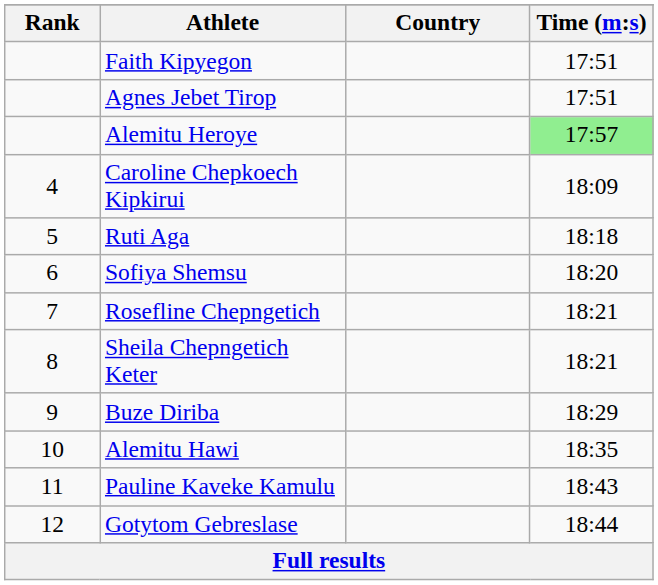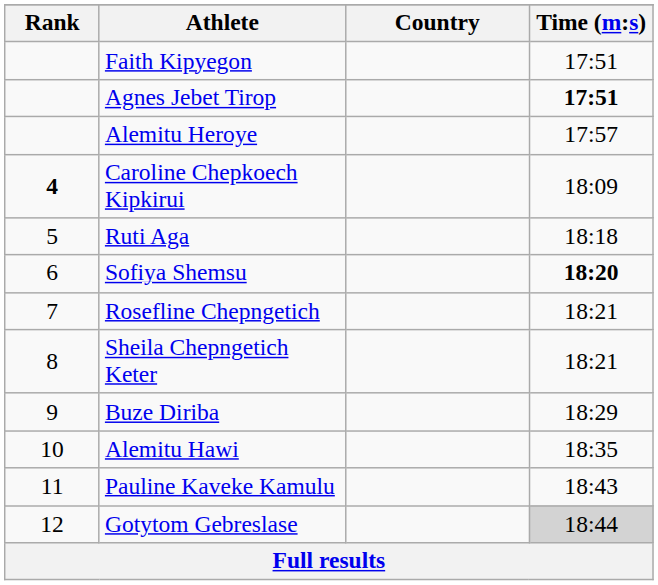(591, 97) normal -> (591, 97) bold
(591, 135) lightgreen background -> (591, 135) no background
(52, 185) normal -> (52, 185) bold
(591, 273) normal -> (591, 273) bold
(591, 523) no background -> (591, 523) lightgrey background
